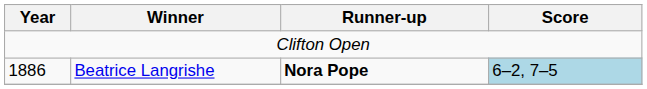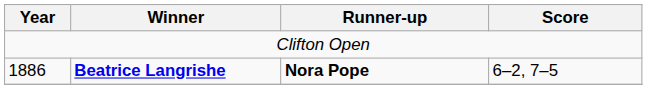(144, 71) normal -> (150, 71) bold
(525, 71) lightblue background -> (525, 71) no background
